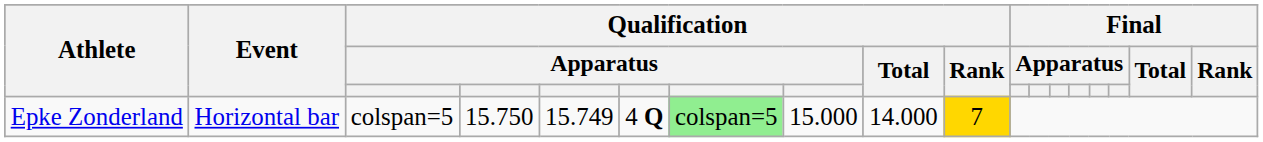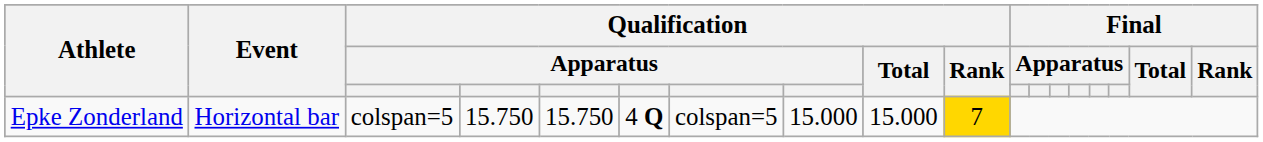(579, 116) 15.749 -> (579, 116) 15.750
(726, 116) lightgreen background -> (726, 116) no background
(904, 116) 14.000 -> (904, 116) 15.000
